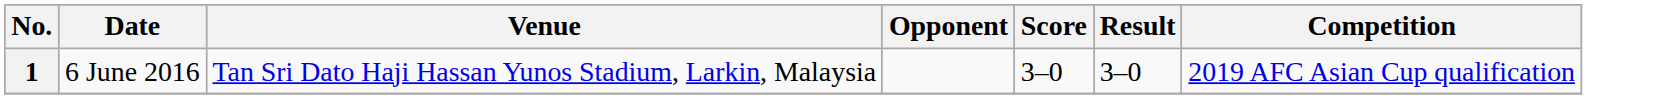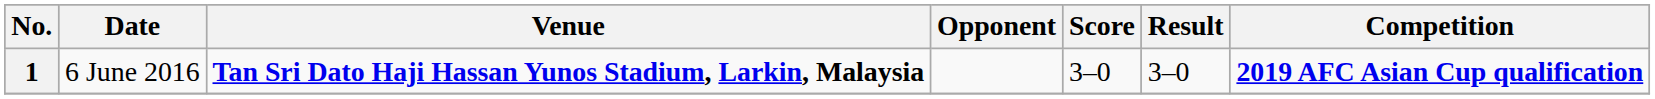(544, 70) normal -> (568, 70) bold
(1382, 70) normal -> (1440, 70) bold
